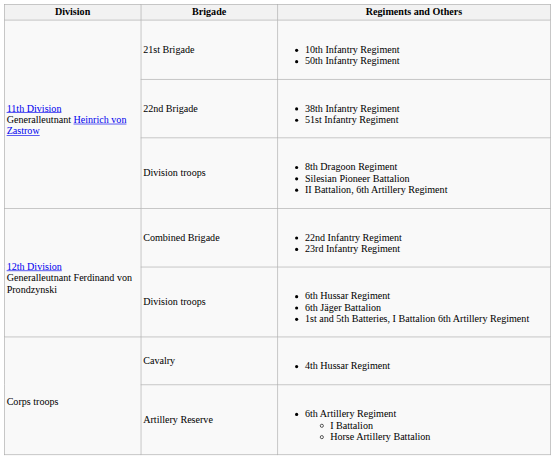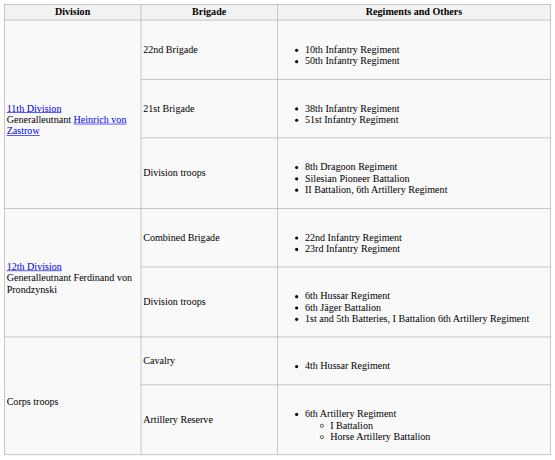(169, 49) 21st Brigade -> (170, 49) 22nd Brigade
(170, 108) 22nd Brigade -> (169, 108) 21st Brigade
